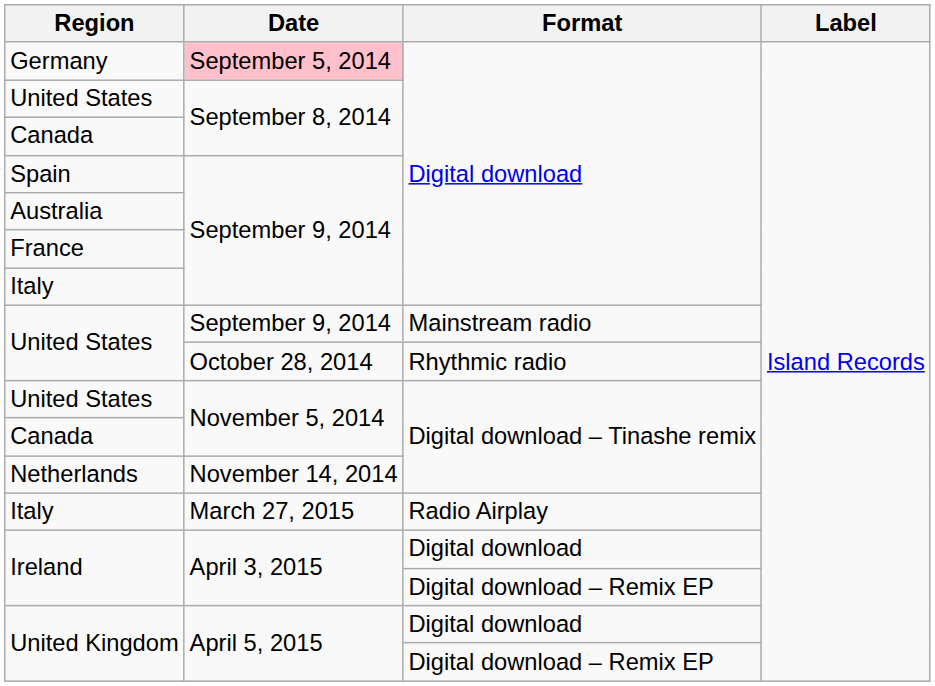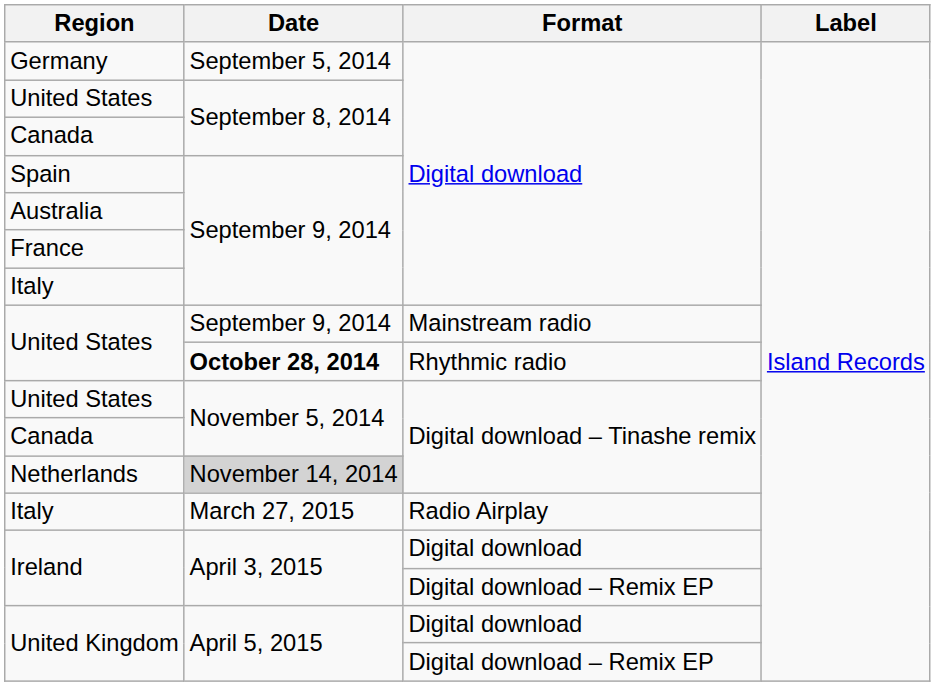(290, 60) pink background -> (290, 60) no background
(281, 361) normal -> (284, 361) bold
(294, 473) no background -> (294, 473) lightgrey background
